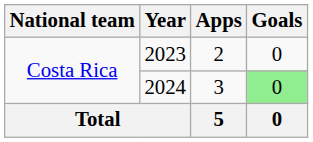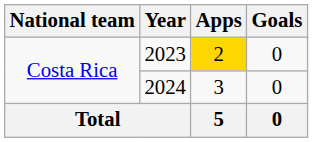(219, 53) no background -> (219, 53) gold background
(277, 86) lightgreen background -> (277, 86) no background
